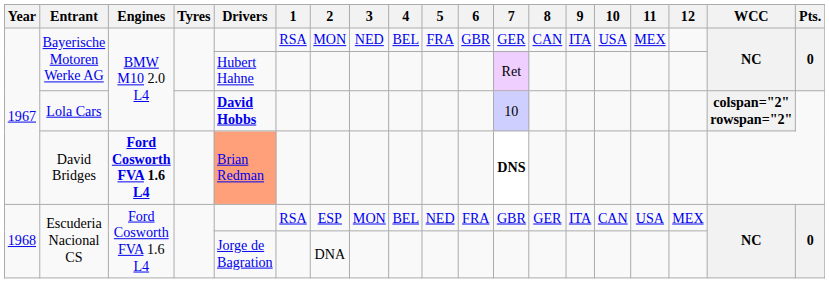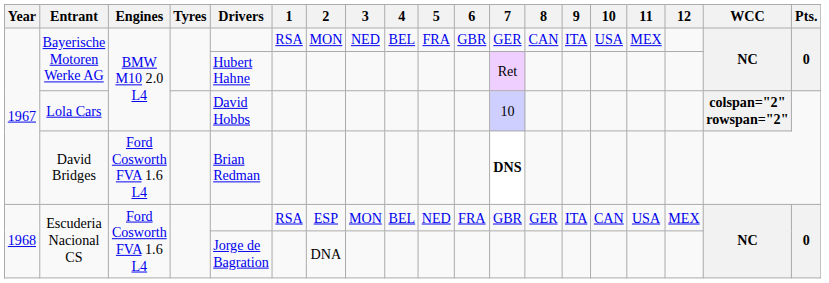(237, 111) bold -> (232, 111) normal
(141, 167) bold -> (139, 167) normal
(241, 167) lightsalmon background -> (237, 167) no background
